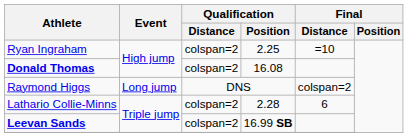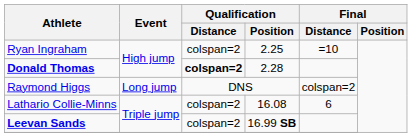(212, 68) normal -> (213, 68) bold
(268, 68) 16.08 -> (272, 68) 2.28
(268, 105) 2.28 -> (272, 105) 16.08
